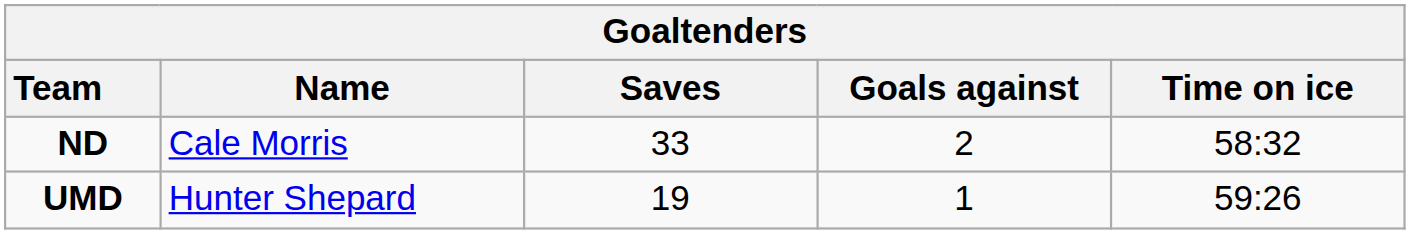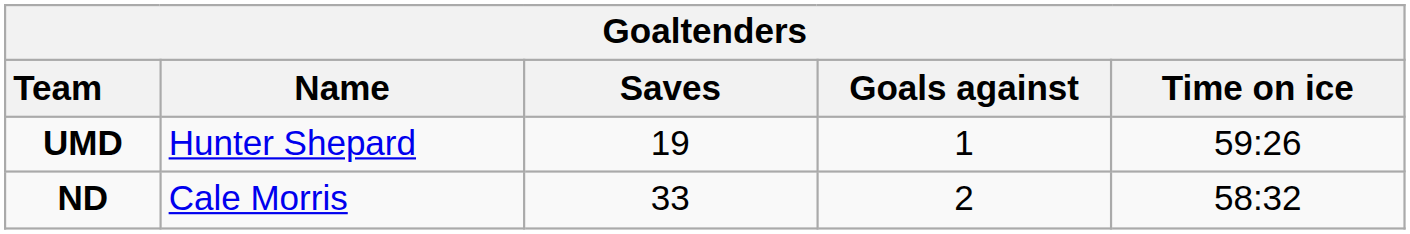rows swapped: (83, 198) <-> (83, 143)
